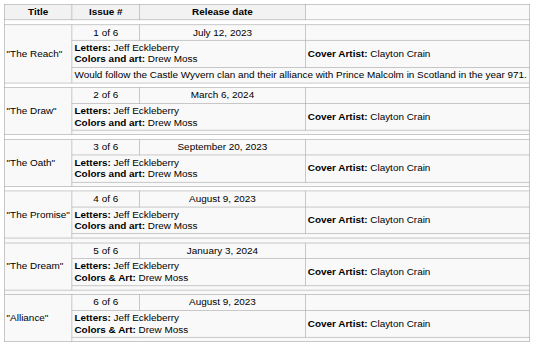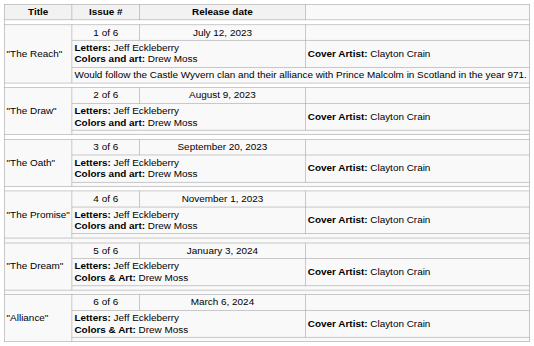(222, 95) March 6, 2024 -> (222, 95) August 9, 2023
(222, 199) August 9, 2023 -> (222, 199) November 1, 2023
(222, 302) August 9, 2023 -> (222, 302) March 6, 2024
